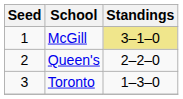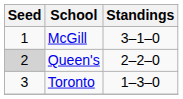(140, 37) khaki background -> (140, 37) no background
(25, 60) no background -> (25, 60) lightgrey background
